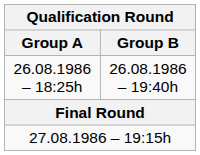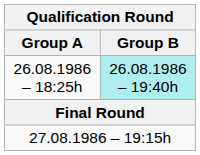(148, 77) no background -> (148, 77) paleturquoise background
